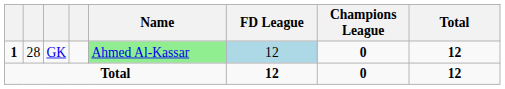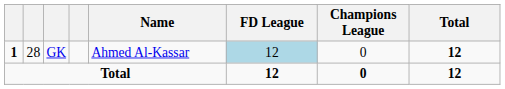(140, 52) lightgreen background -> (140, 52) no background
(363, 52) bold -> (363, 52) normal
